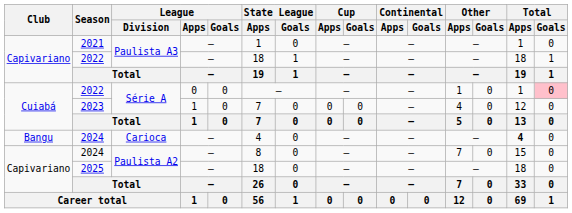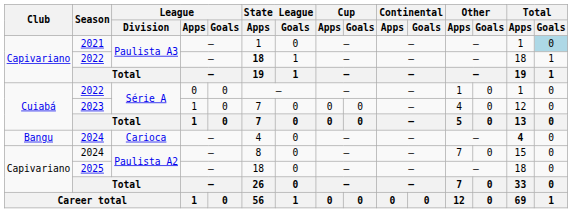(551, 44) no background -> (551, 44) lightblue background
(258, 59) normal -> (258, 59) bold
(551, 91) pink background -> (551, 91) no background
